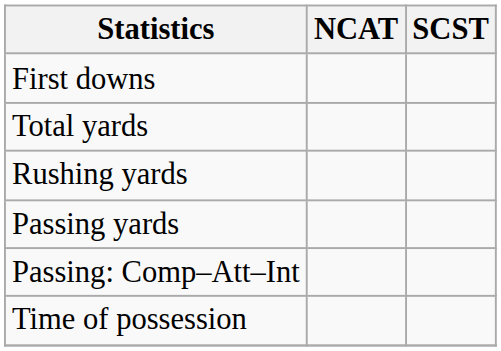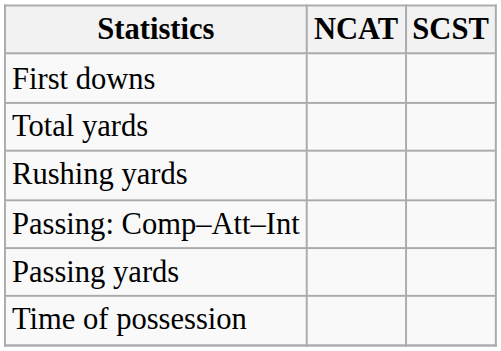rows swapped: (96, 223) <-> (156, 271)
